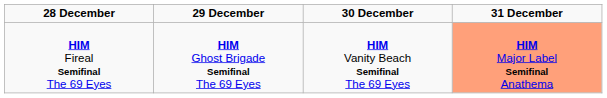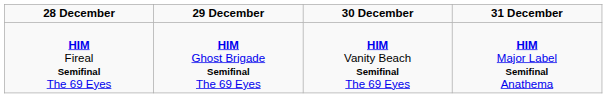(527, 64) lightsalmon background -> (527, 64) no background
